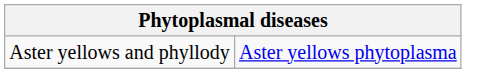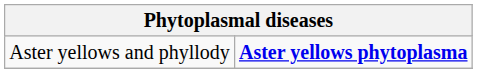(348, 52) normal -> (353, 52) bold
